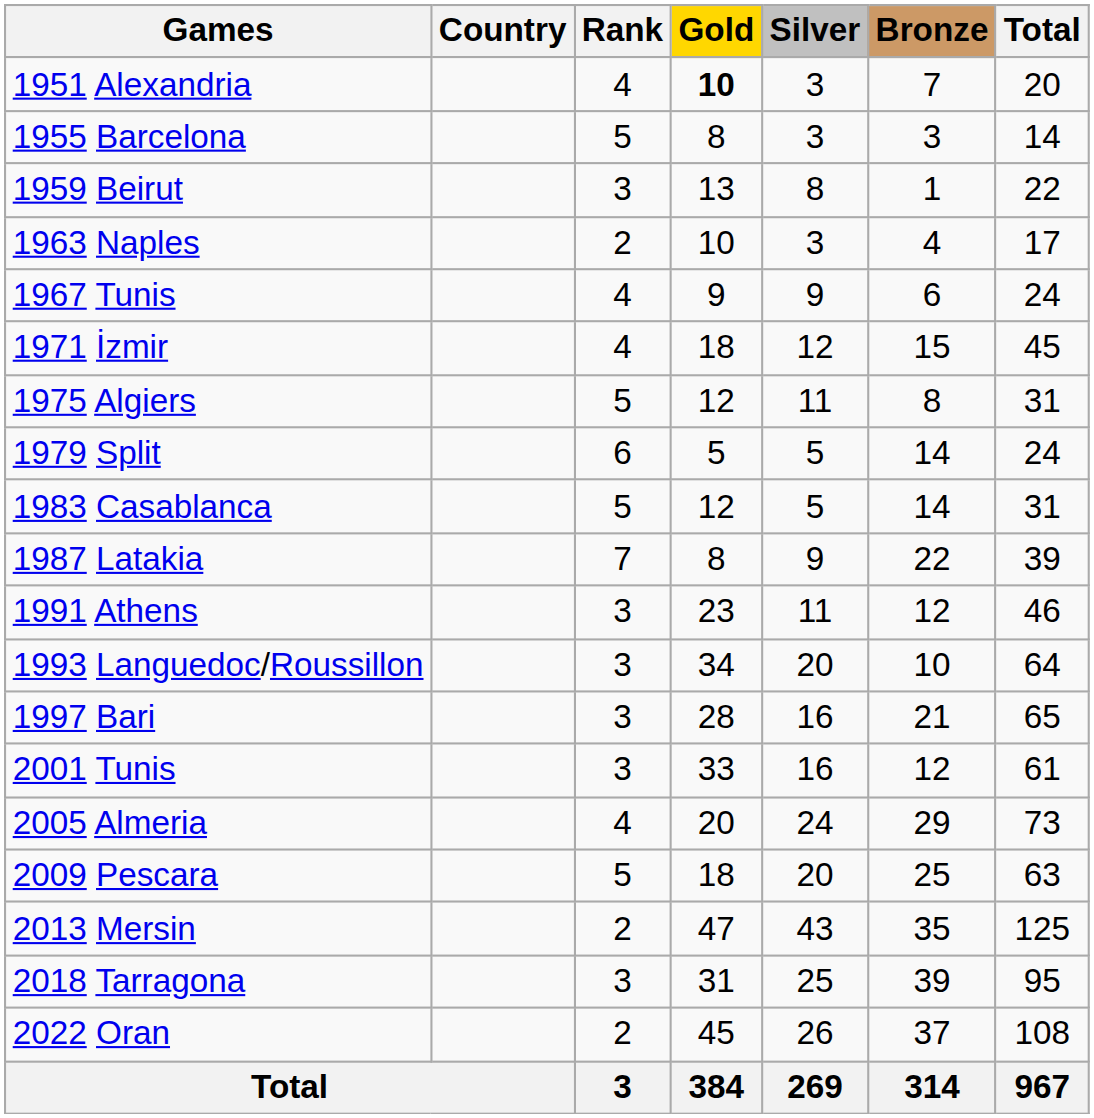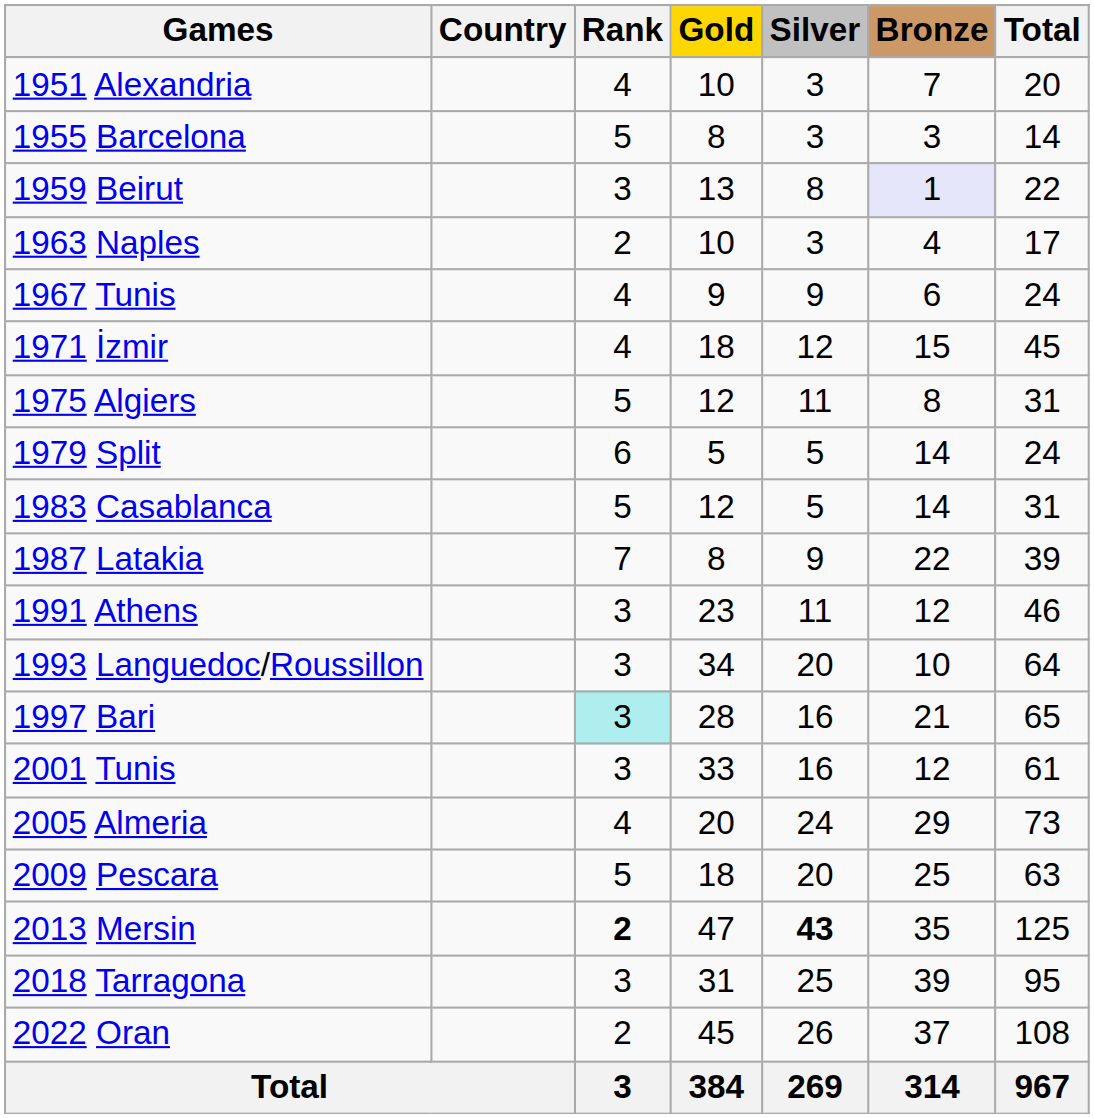(716, 83) bold -> (716, 83) normal
(932, 189) no background -> (932, 189) lavender background
(622, 717) no background -> (622, 717) paleturquoise background
(622, 928) normal -> (622, 928) bold
(815, 928) normal -> (815, 928) bold
